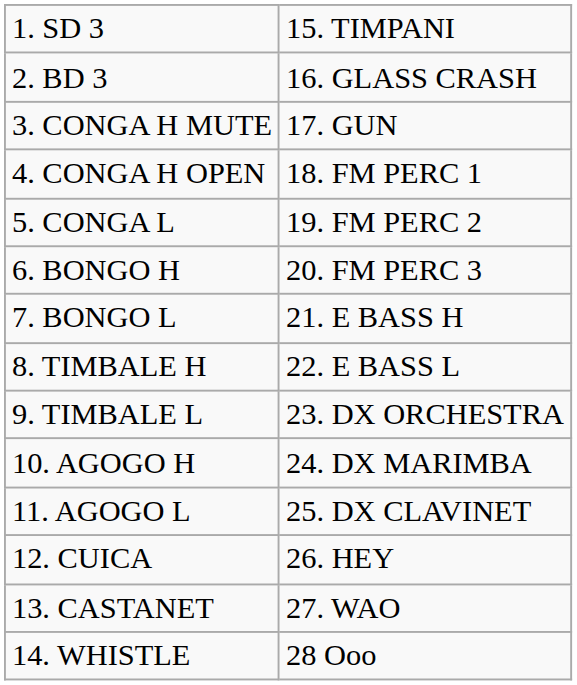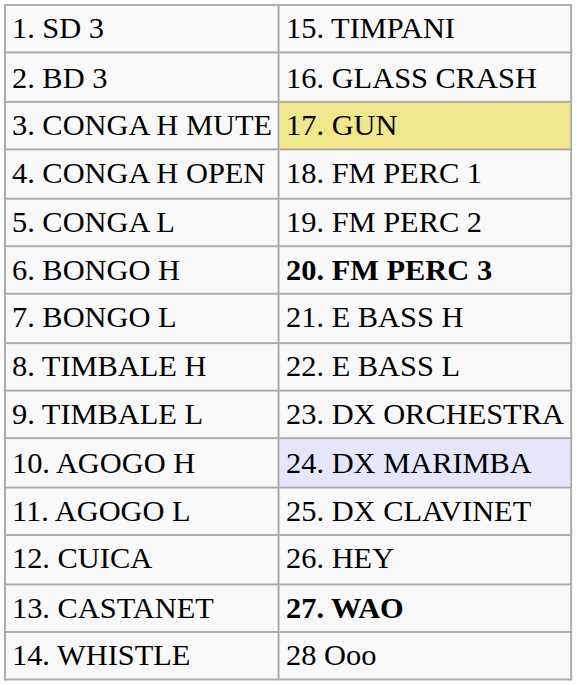(342, 125) no background -> (342, 125) khaki background
(384, 269) normal -> (389, 269) bold
(409, 462) no background -> (409, 462) lavender background
(343, 607) normal -> (345, 607) bold
